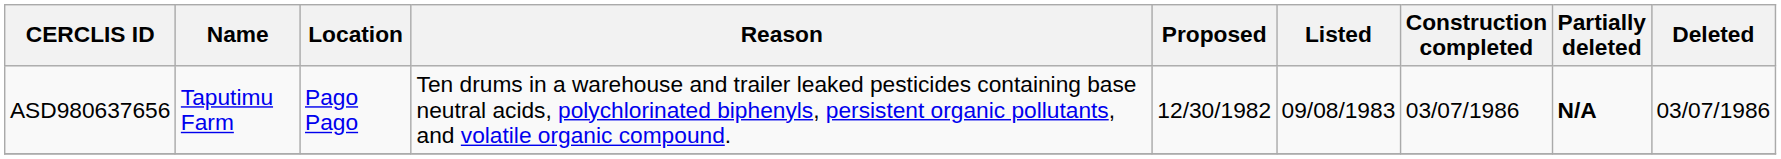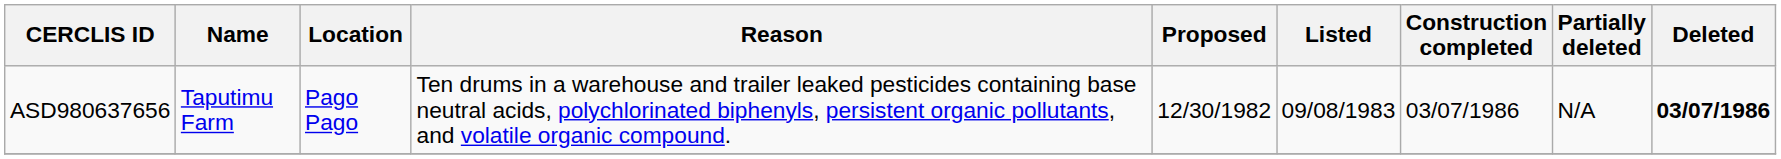(1577, 109) bold -> (1577, 109) normal
(1713, 109) normal -> (1713, 109) bold
